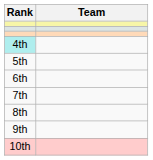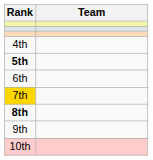(20, 44) paleturquoise background -> (20, 44) no background
(20, 61) normal -> (20, 61) bold
(20, 95) no background -> (20, 95) gold background
(20, 112) normal -> (20, 112) bold
